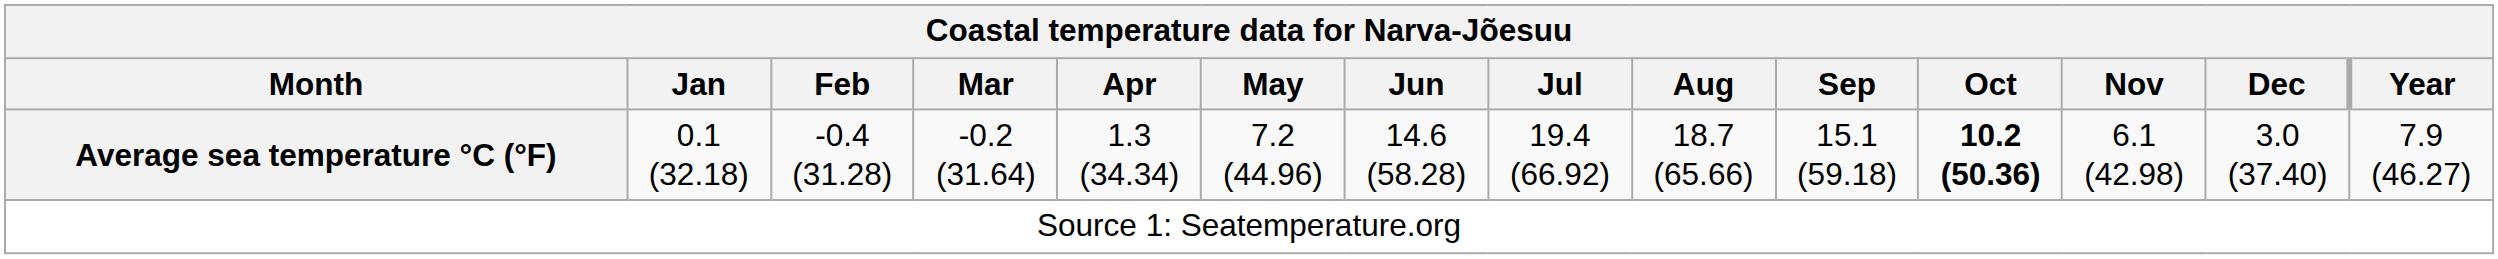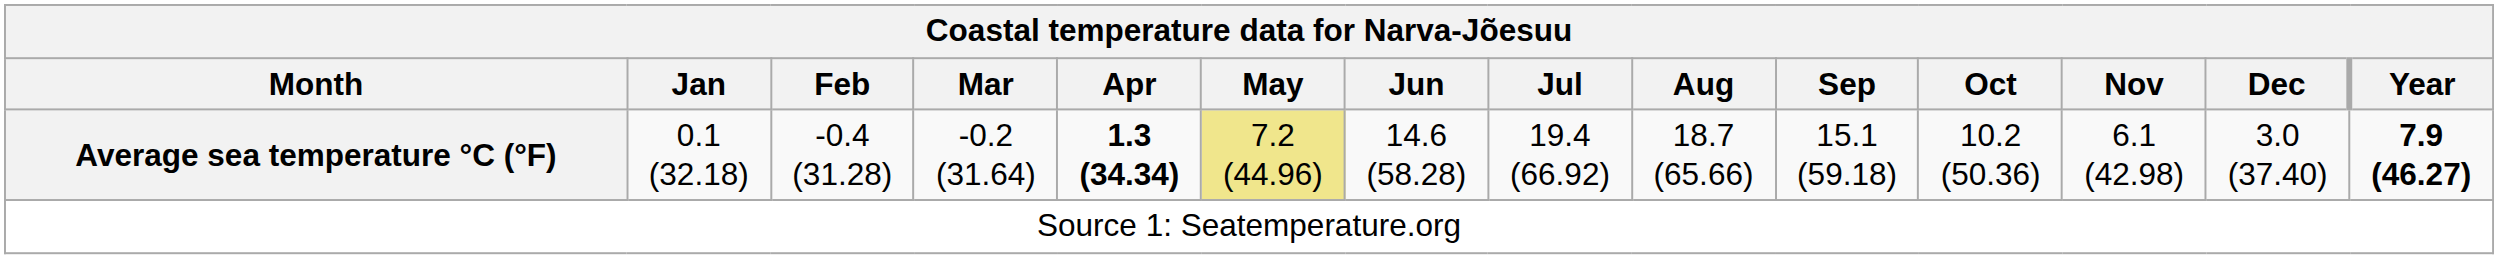(1129, 155) normal -> (1129, 155) bold
(1273, 155) no background -> (1273, 155) khaki background
(1991, 155) bold -> (1991, 155) normal
(2421, 155) normal -> (2421, 155) bold
